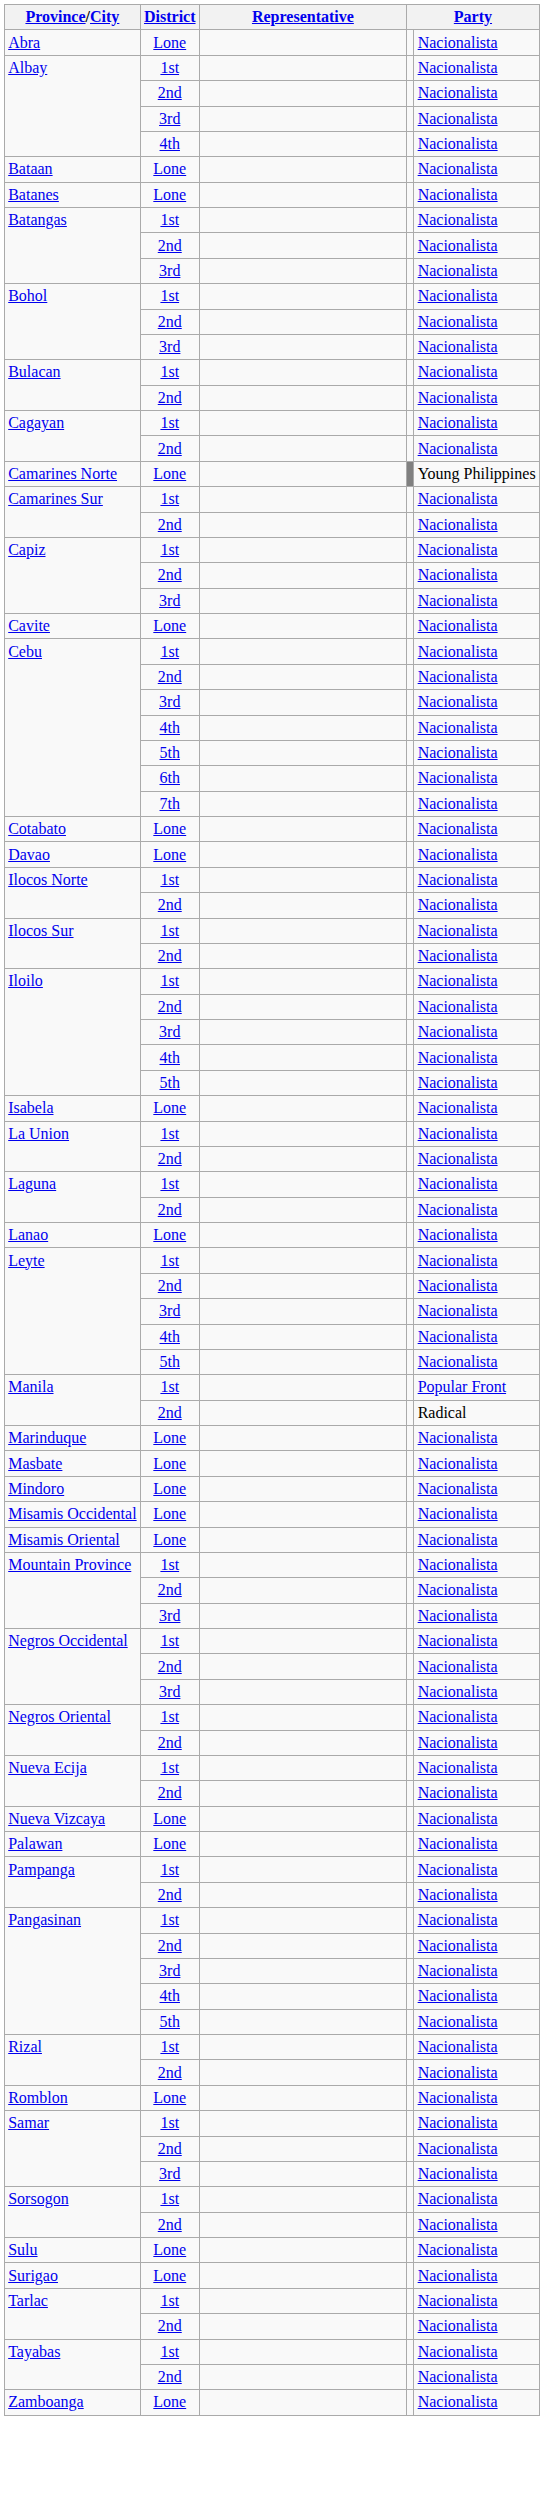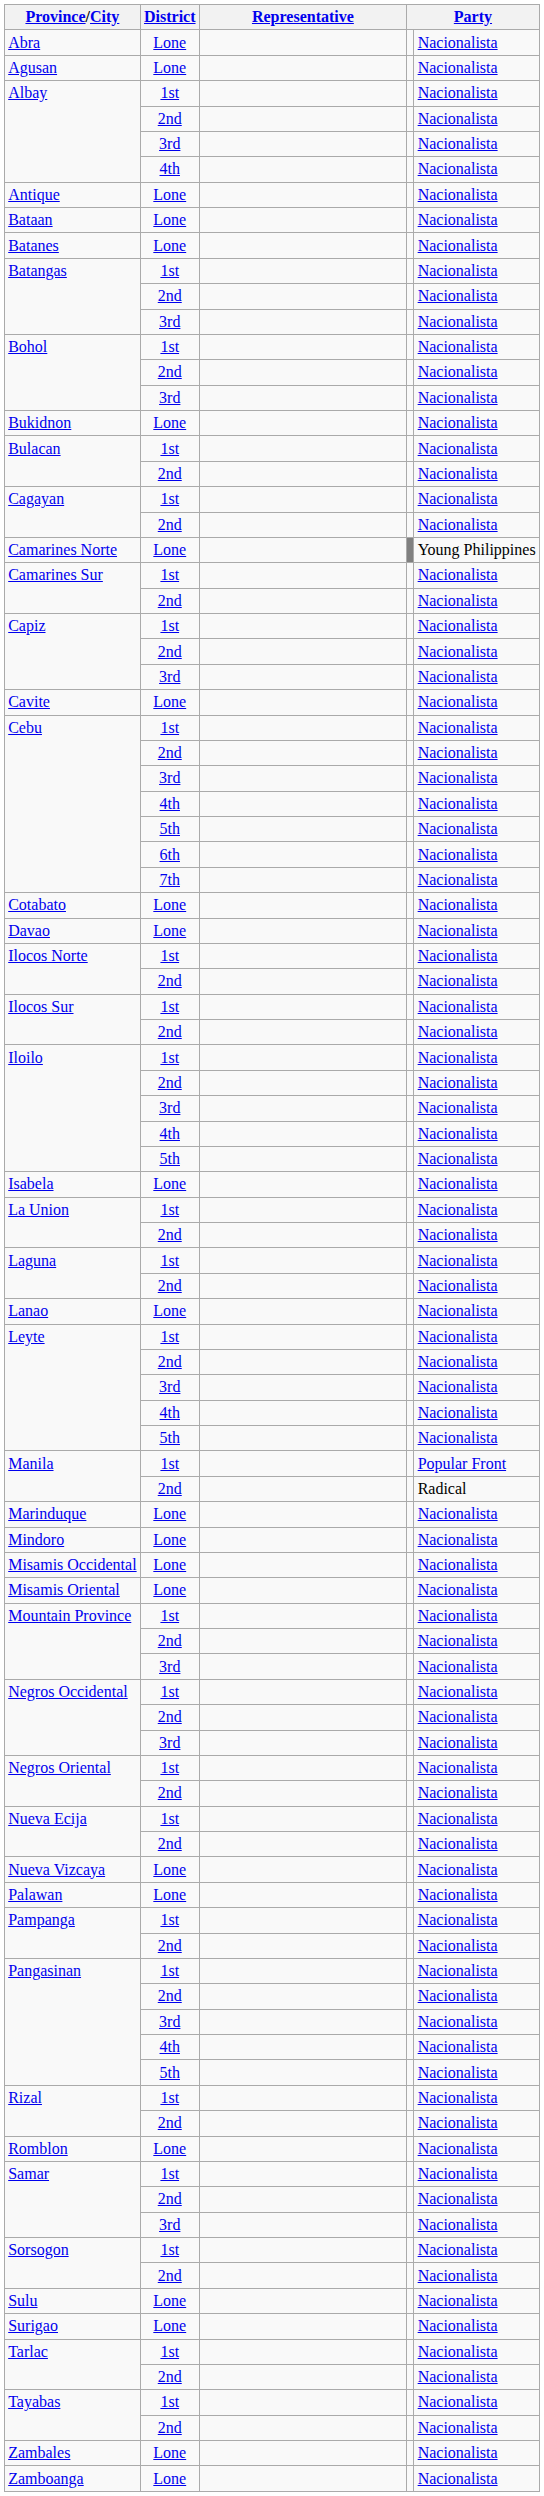+ row: (33, 67)
+ row: (34, 194)
+ row: (40, 423)
- row: (35, 1463)
+ row: (39, 2453)
